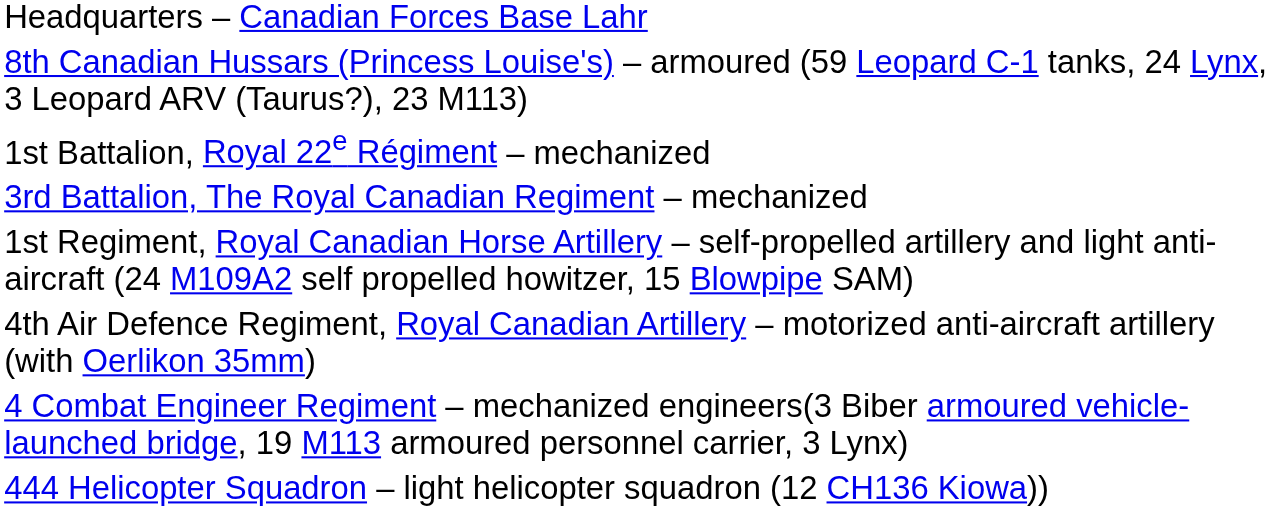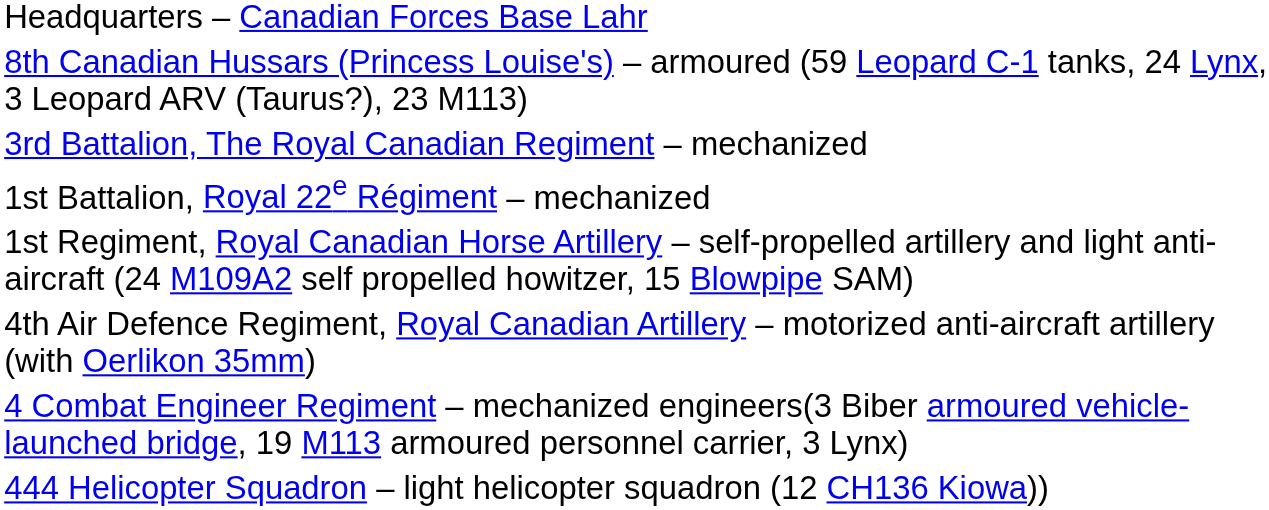(357, 148) 1st Battalion, Royal 22e Régiment – mechanized -> (436, 144) 3rd Battalion, The Royal Canadian Regiment – mechanized
(436, 198) 3rd Battalion, The Royal Canadian Regiment – mechanized -> (357, 193) 1st Battalion, Royal 22e Régiment – mechanized
